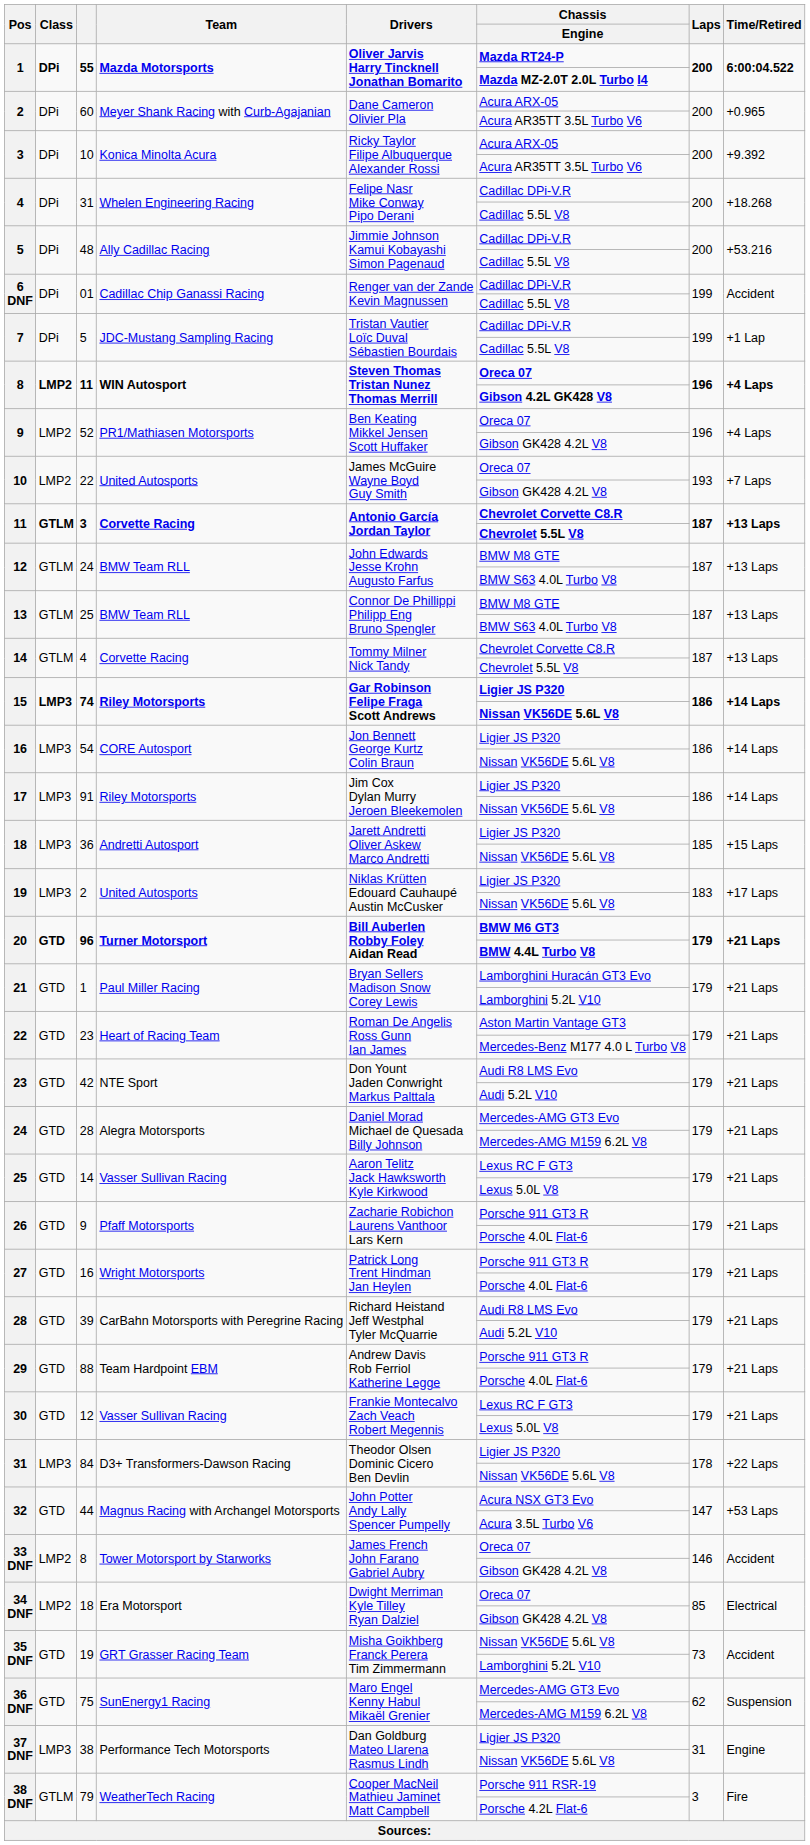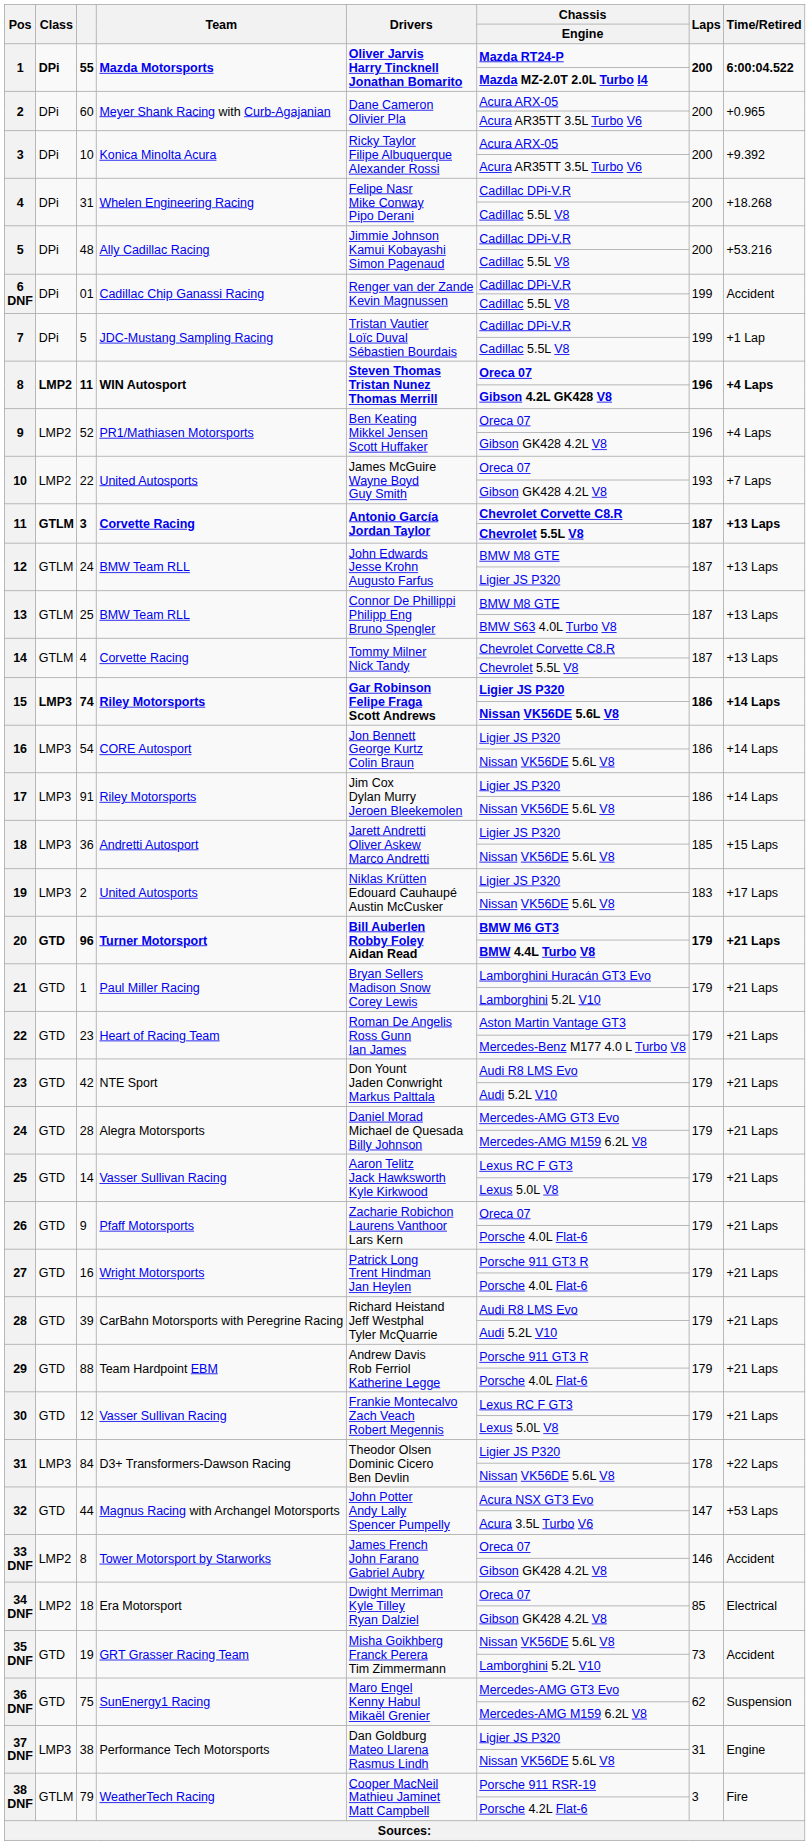(548, 579) BMW S63 4.0L Turbo V8 -> (520, 579) Ligier JS P320
(534, 1214) Porsche 911 GT3 R -> (505, 1214) Oreca 07
